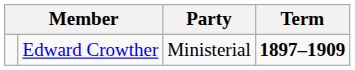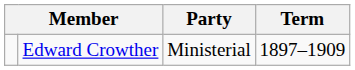(302, 49) bold -> (302, 49) normal
